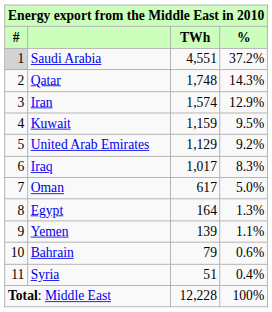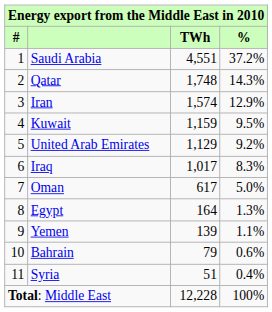(21, 59) lightgrey background -> (21, 59) no background
